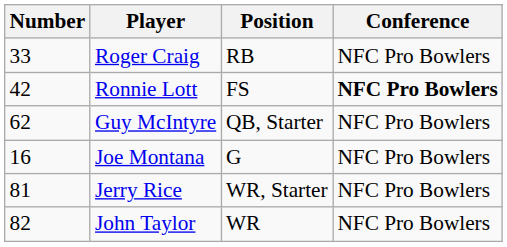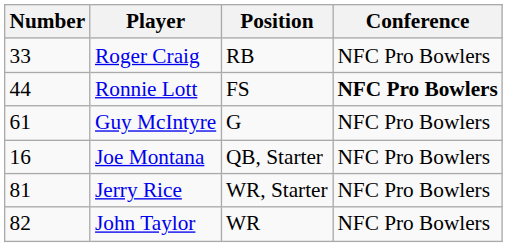(20, 88) 42 -> (20, 88) 44
(20, 122) 62 -> (20, 122) 61
(274, 122) QB, Starter -> (234, 122) G
(234, 156) G -> (274, 156) QB, Starter
